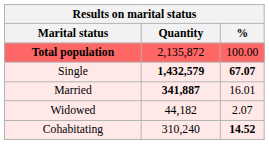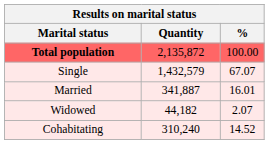(181, 71) bold -> (181, 71) normal
(242, 71) bold -> (242, 71) normal
(181, 90) bold -> (181, 90) normal
(242, 129) bold -> (242, 129) normal
